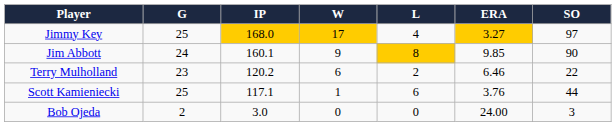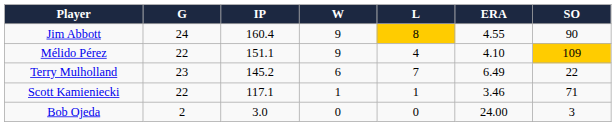- row: (74, 33)
(260, 53) 160.1 -> (260, 33) 160.4
(494, 53) 9.85 -> (494, 33) 4.55
+ row: (74, 53)
(260, 72) 120.2 -> (260, 72) 145.2
(416, 72) 2 -> (416, 72) 7
(494, 72) 6.46 -> (494, 72) 6.49
(182, 92) 25 -> (182, 92) 22
(416, 92) 6 -> (416, 92) 1
(494, 92) 3.76 -> (494, 92) 3.46
(572, 92) 44 -> (572, 92) 71
